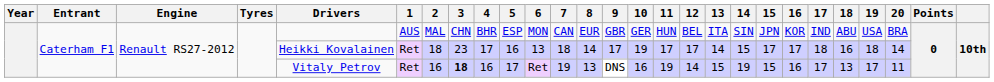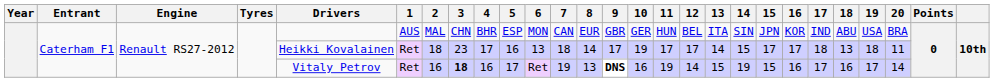(846, 50) 16 -> (846, 50) 13
(898, 50) 14 -> (898, 50) 11
(615, 68) normal -> (615, 68) bold
(846, 68) 13 -> (846, 68) 16
(898, 68) 11 -> (898, 68) 14
